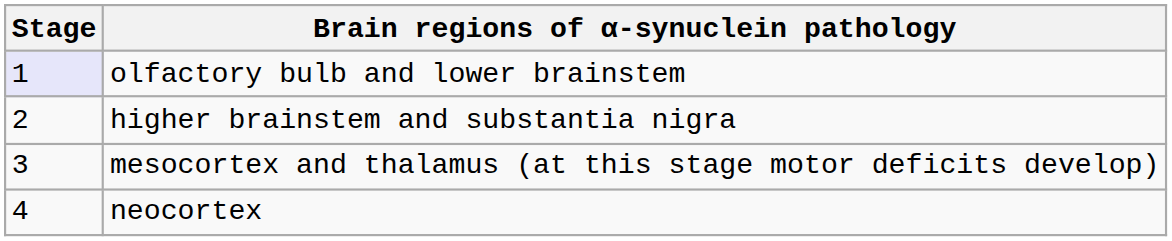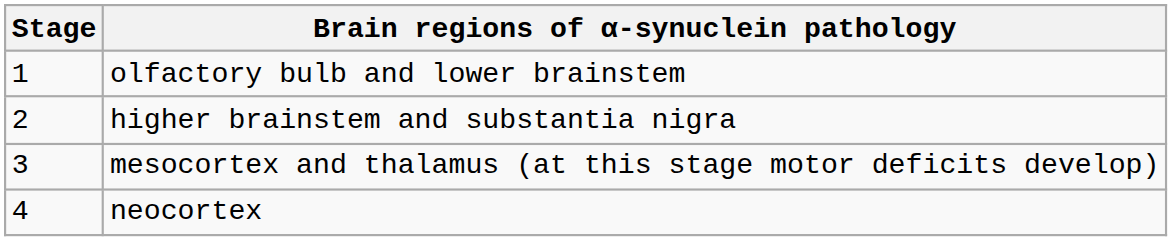(20, 74) lavender background -> (20, 74) no background
